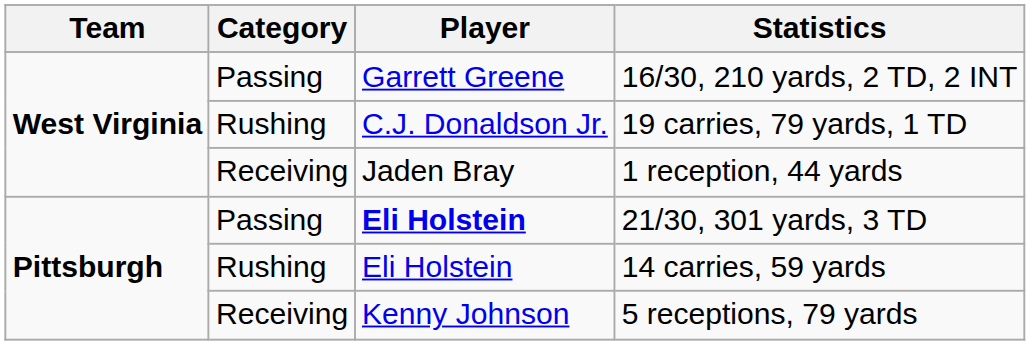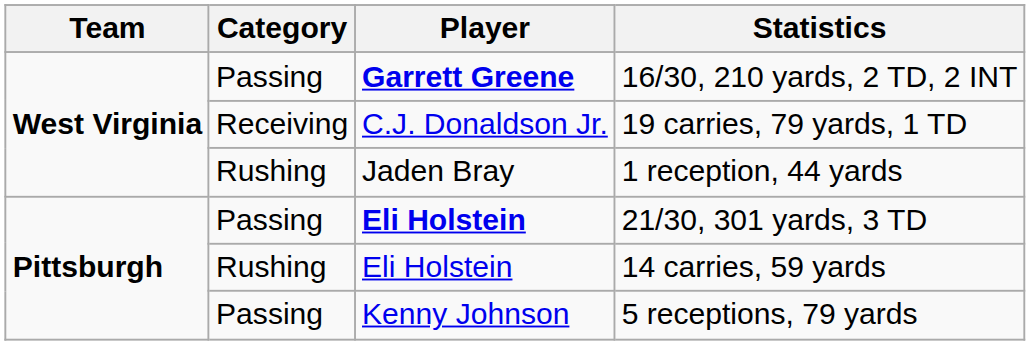(463, 76) normal -> (468, 76) bold
(271, 123) Rushing -> (282, 123) Receiving
(282, 171) Receiving -> (271, 171) Rushing
(282, 314) Receiving -> (270, 314) Passing
